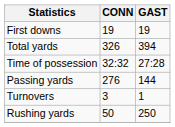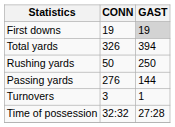(144, 30) no background -> (144, 30) lightgrey background
rows swapped: (41, 113) <-> (52, 63)
